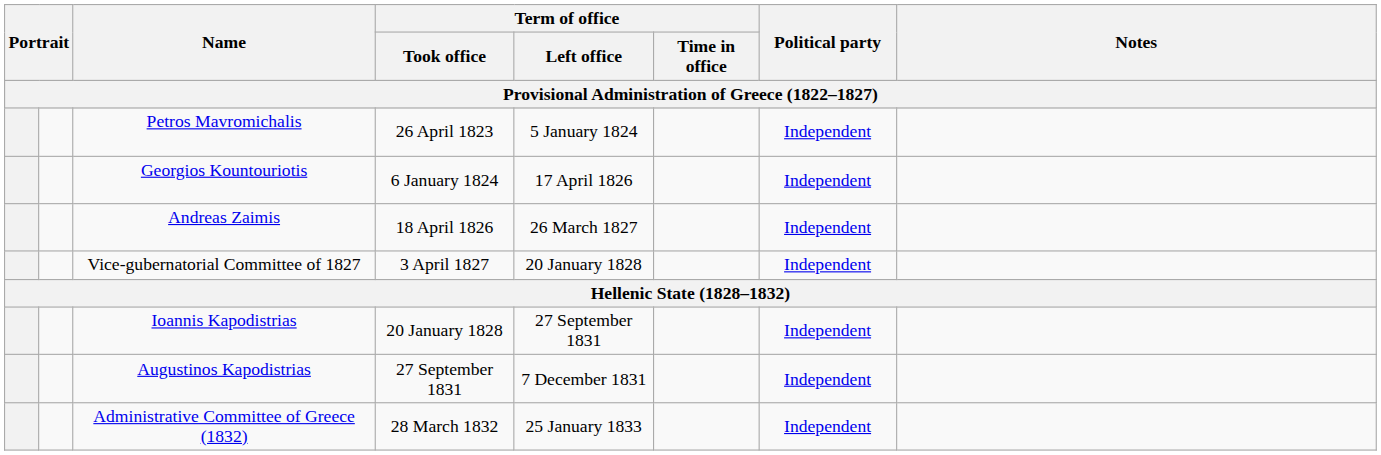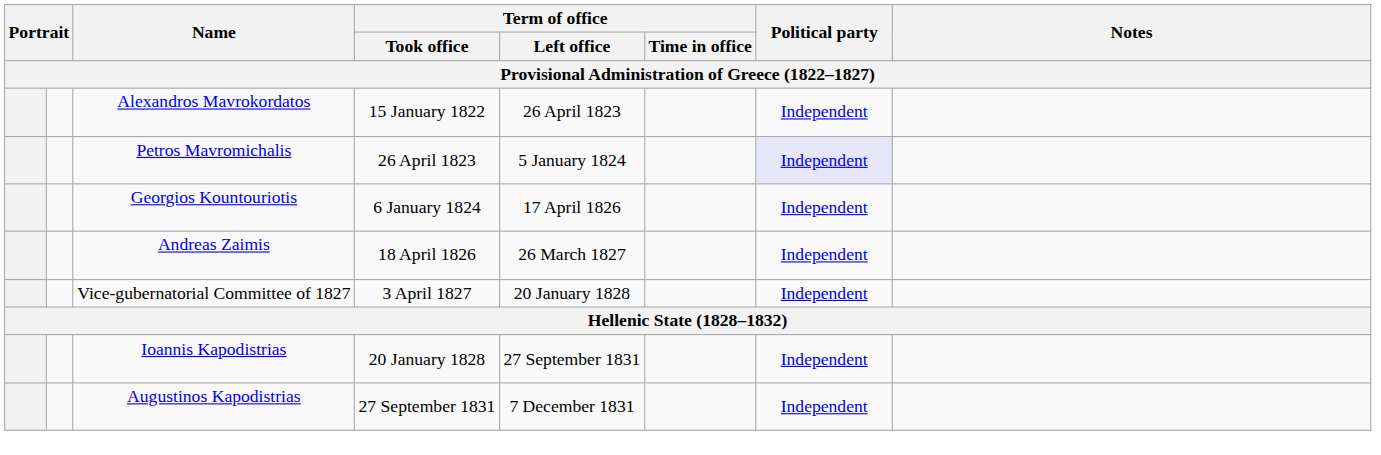+ row: (214, 102)
(828, 131) no background -> (824, 159) lavender background
- row: (224, 426)
